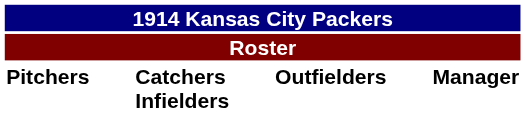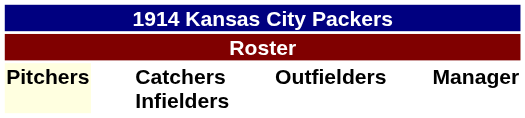(48, 76) no background -> (48, 76) lightyellow background
